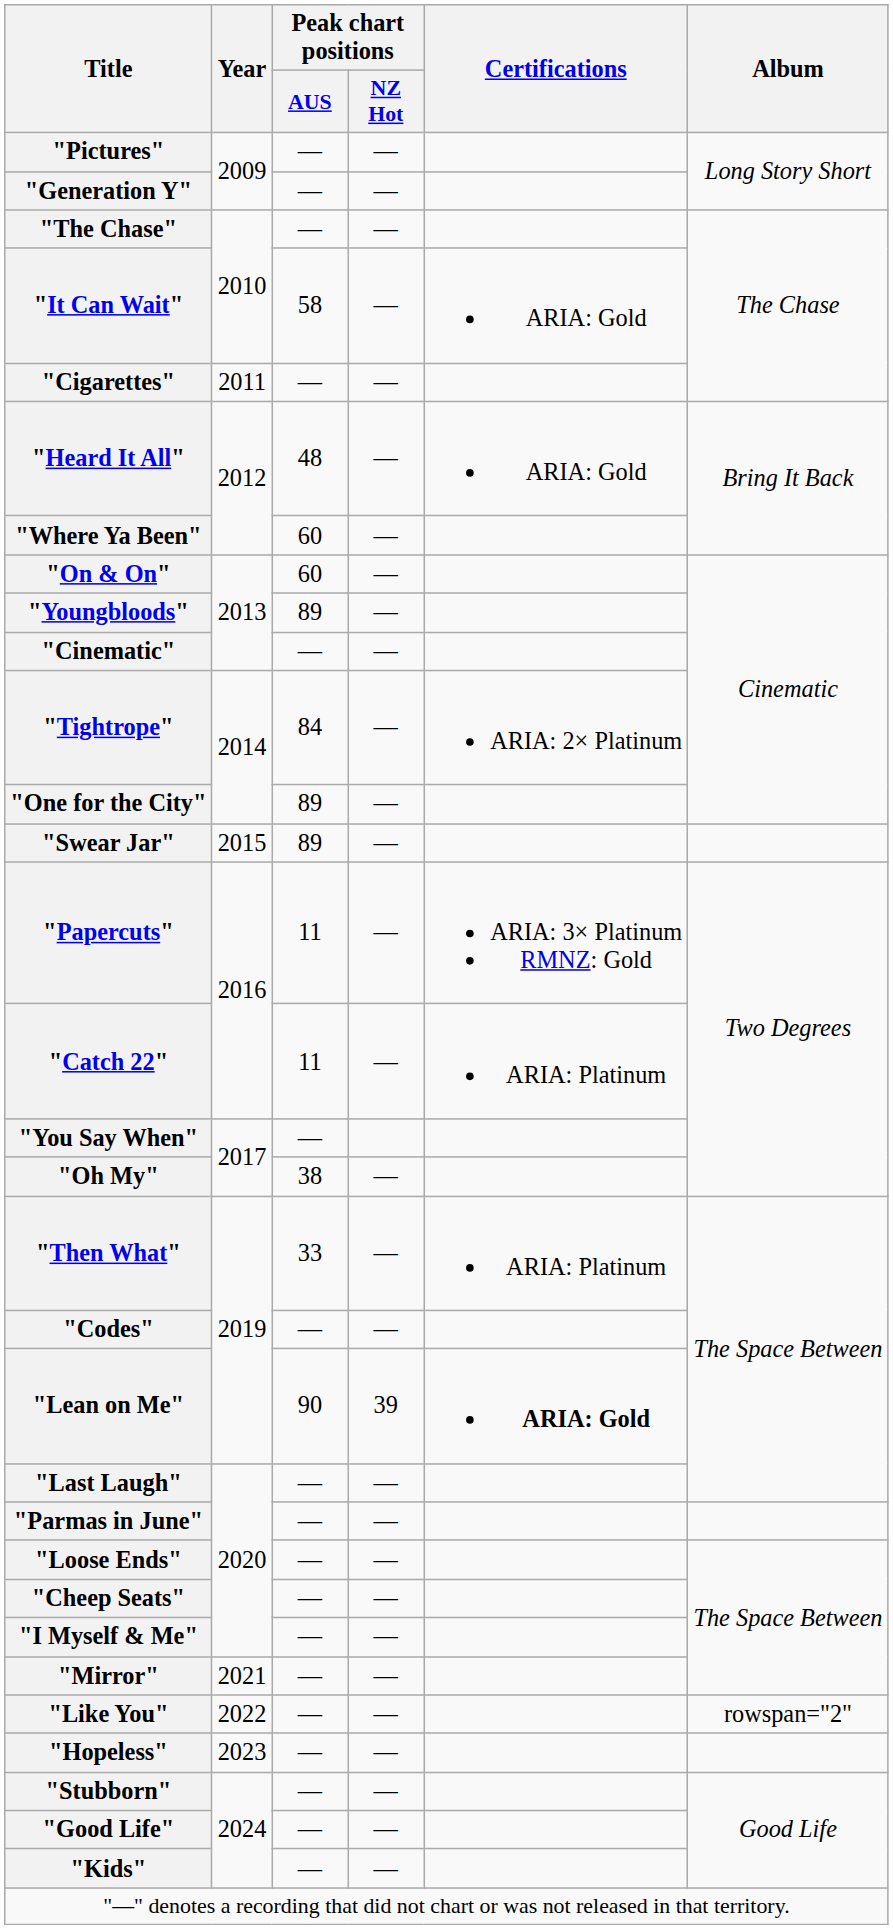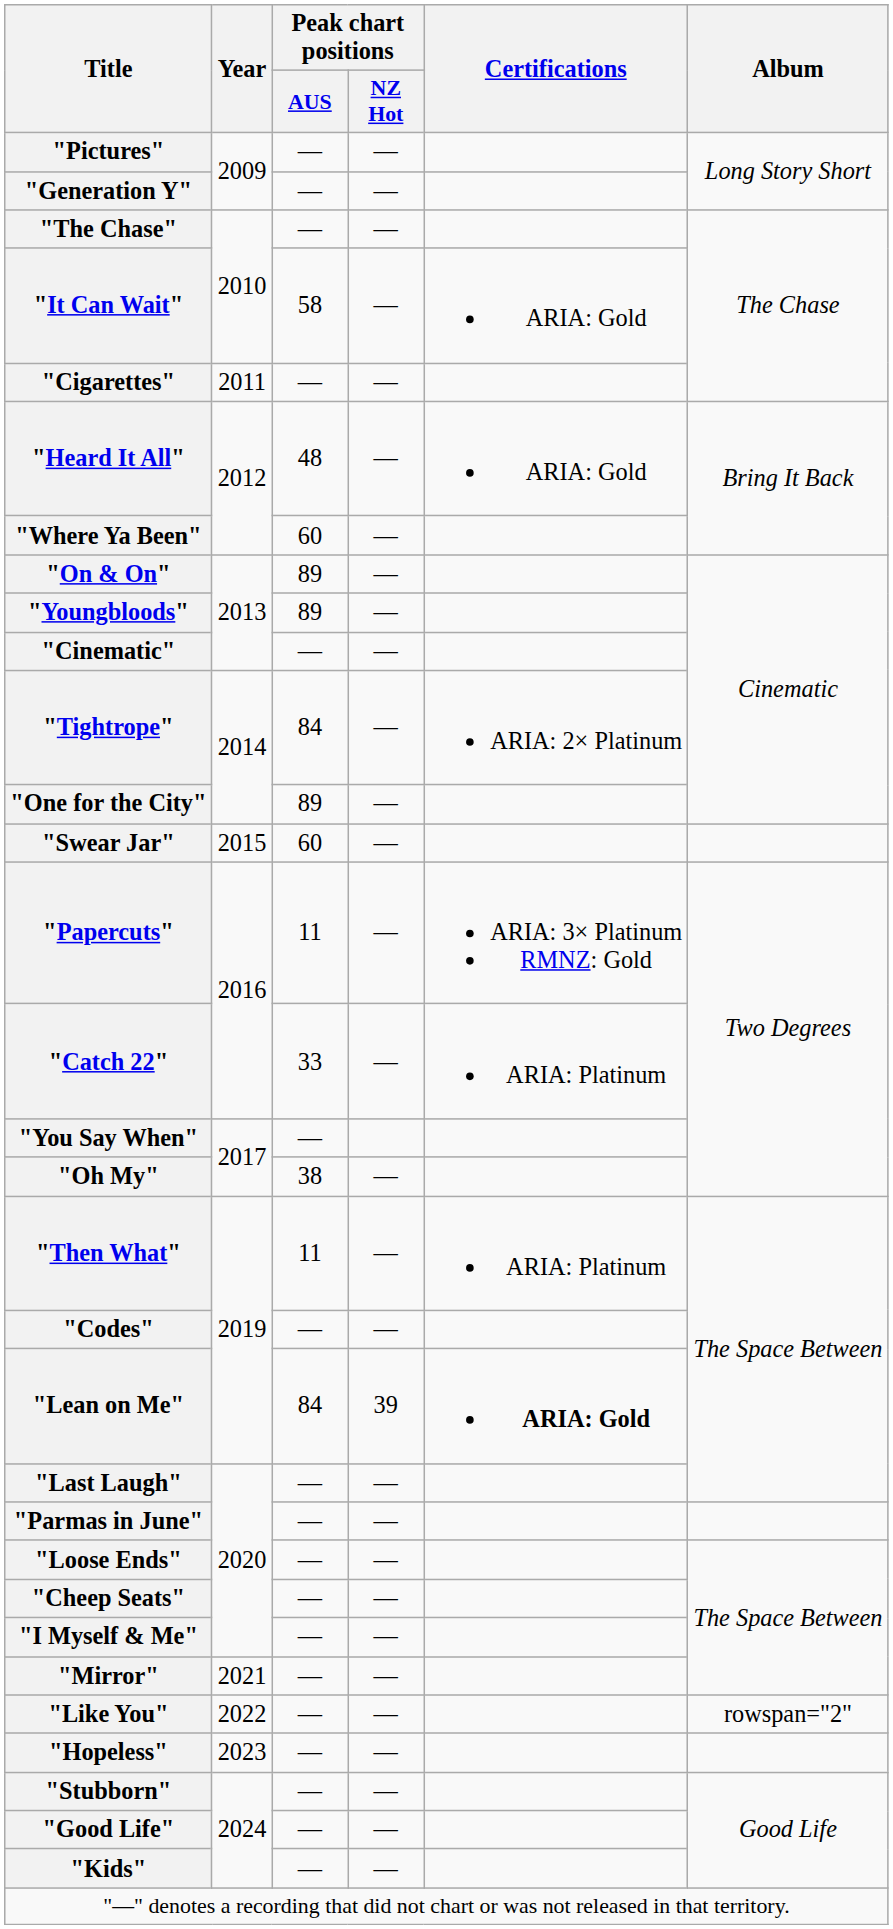(310, 573) 60 -> (310, 573) 89
(310, 842) 89 -> (310, 842) 60
(310, 1060) 11 -> (310, 1060) 33
(310, 1252) 33 -> (310, 1252) 11
(310, 1405) 90 -> (310, 1405) 84
